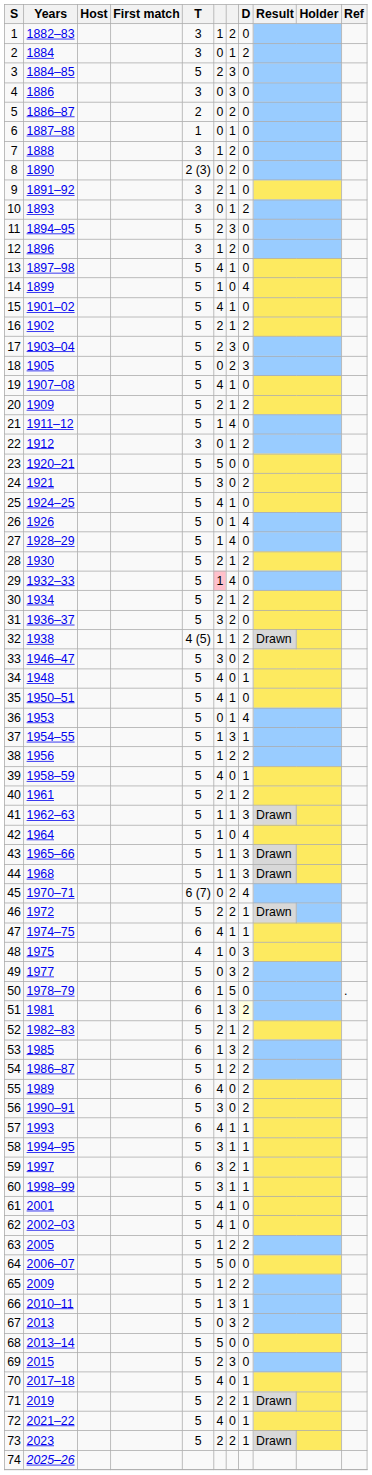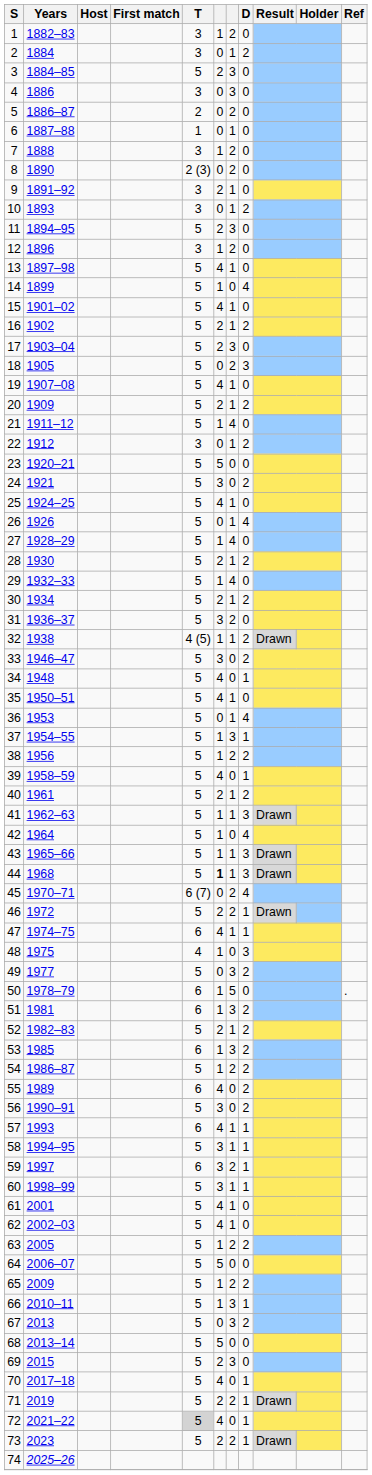(220, 580) pink background -> (220, 580) no background
(220, 873) normal -> (220, 873) bold
(246, 1010) lightyellow background -> (246, 1010) no background
(198, 1421) no background -> (198, 1421) lightgrey background
